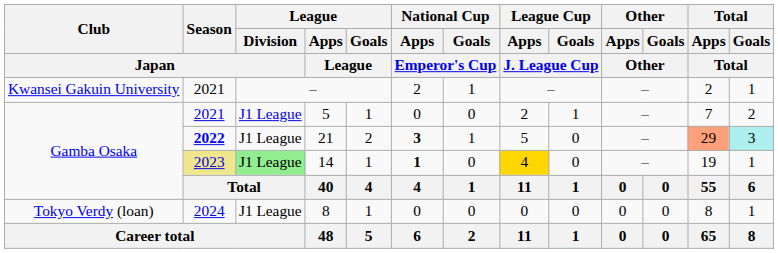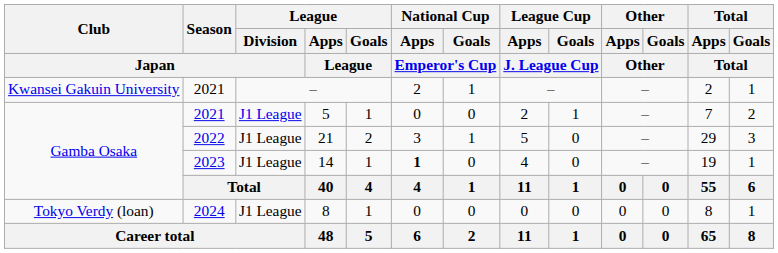(209, 138) bold -> (209, 138) normal
(417, 138) bold -> (417, 138) normal
(709, 138) lightsalmon background -> (709, 138) no background
(751, 138) paleturquoise background -> (751, 138) no background
(209, 162) khaki background -> (209, 162) no background
(270, 162) lightgreen background -> (270, 162) no background
(524, 162) gold background -> (524, 162) no background
